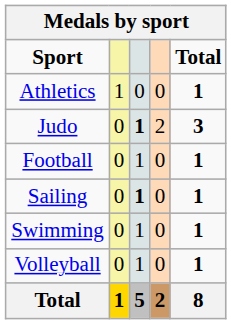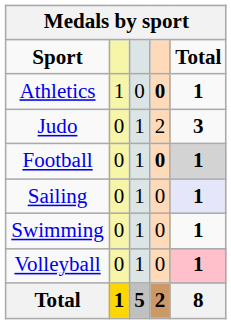(160, 91) normal -> (160, 91) bold
(140, 126) bold -> (140, 126) normal
(160, 161) normal -> (160, 161) bold
(198, 161) no background -> (198, 161) lightgrey background
(140, 195) bold -> (140, 195) normal
(198, 195) no background -> (198, 195) lavender background
(198, 265) no background -> (198, 265) pink background
